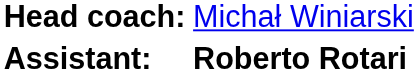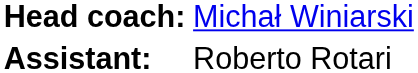(300, 59) bold -> (292, 59) normal
